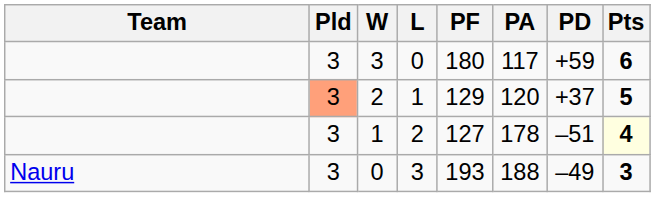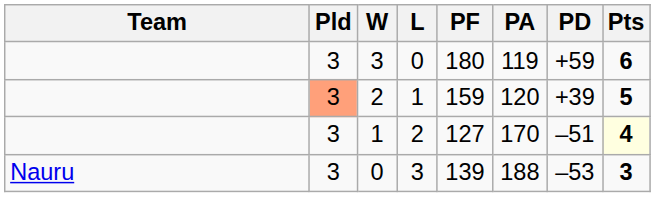(520, 60) 117 -> (520, 60) 119
(465, 97) 129 -> (465, 97) 159
(575, 97) +37 -> (575, 97) +39
(520, 135) 178 -> (520, 135) 170
(465, 172) 193 -> (465, 172) 139
(575, 172) –49 -> (575, 172) –53
